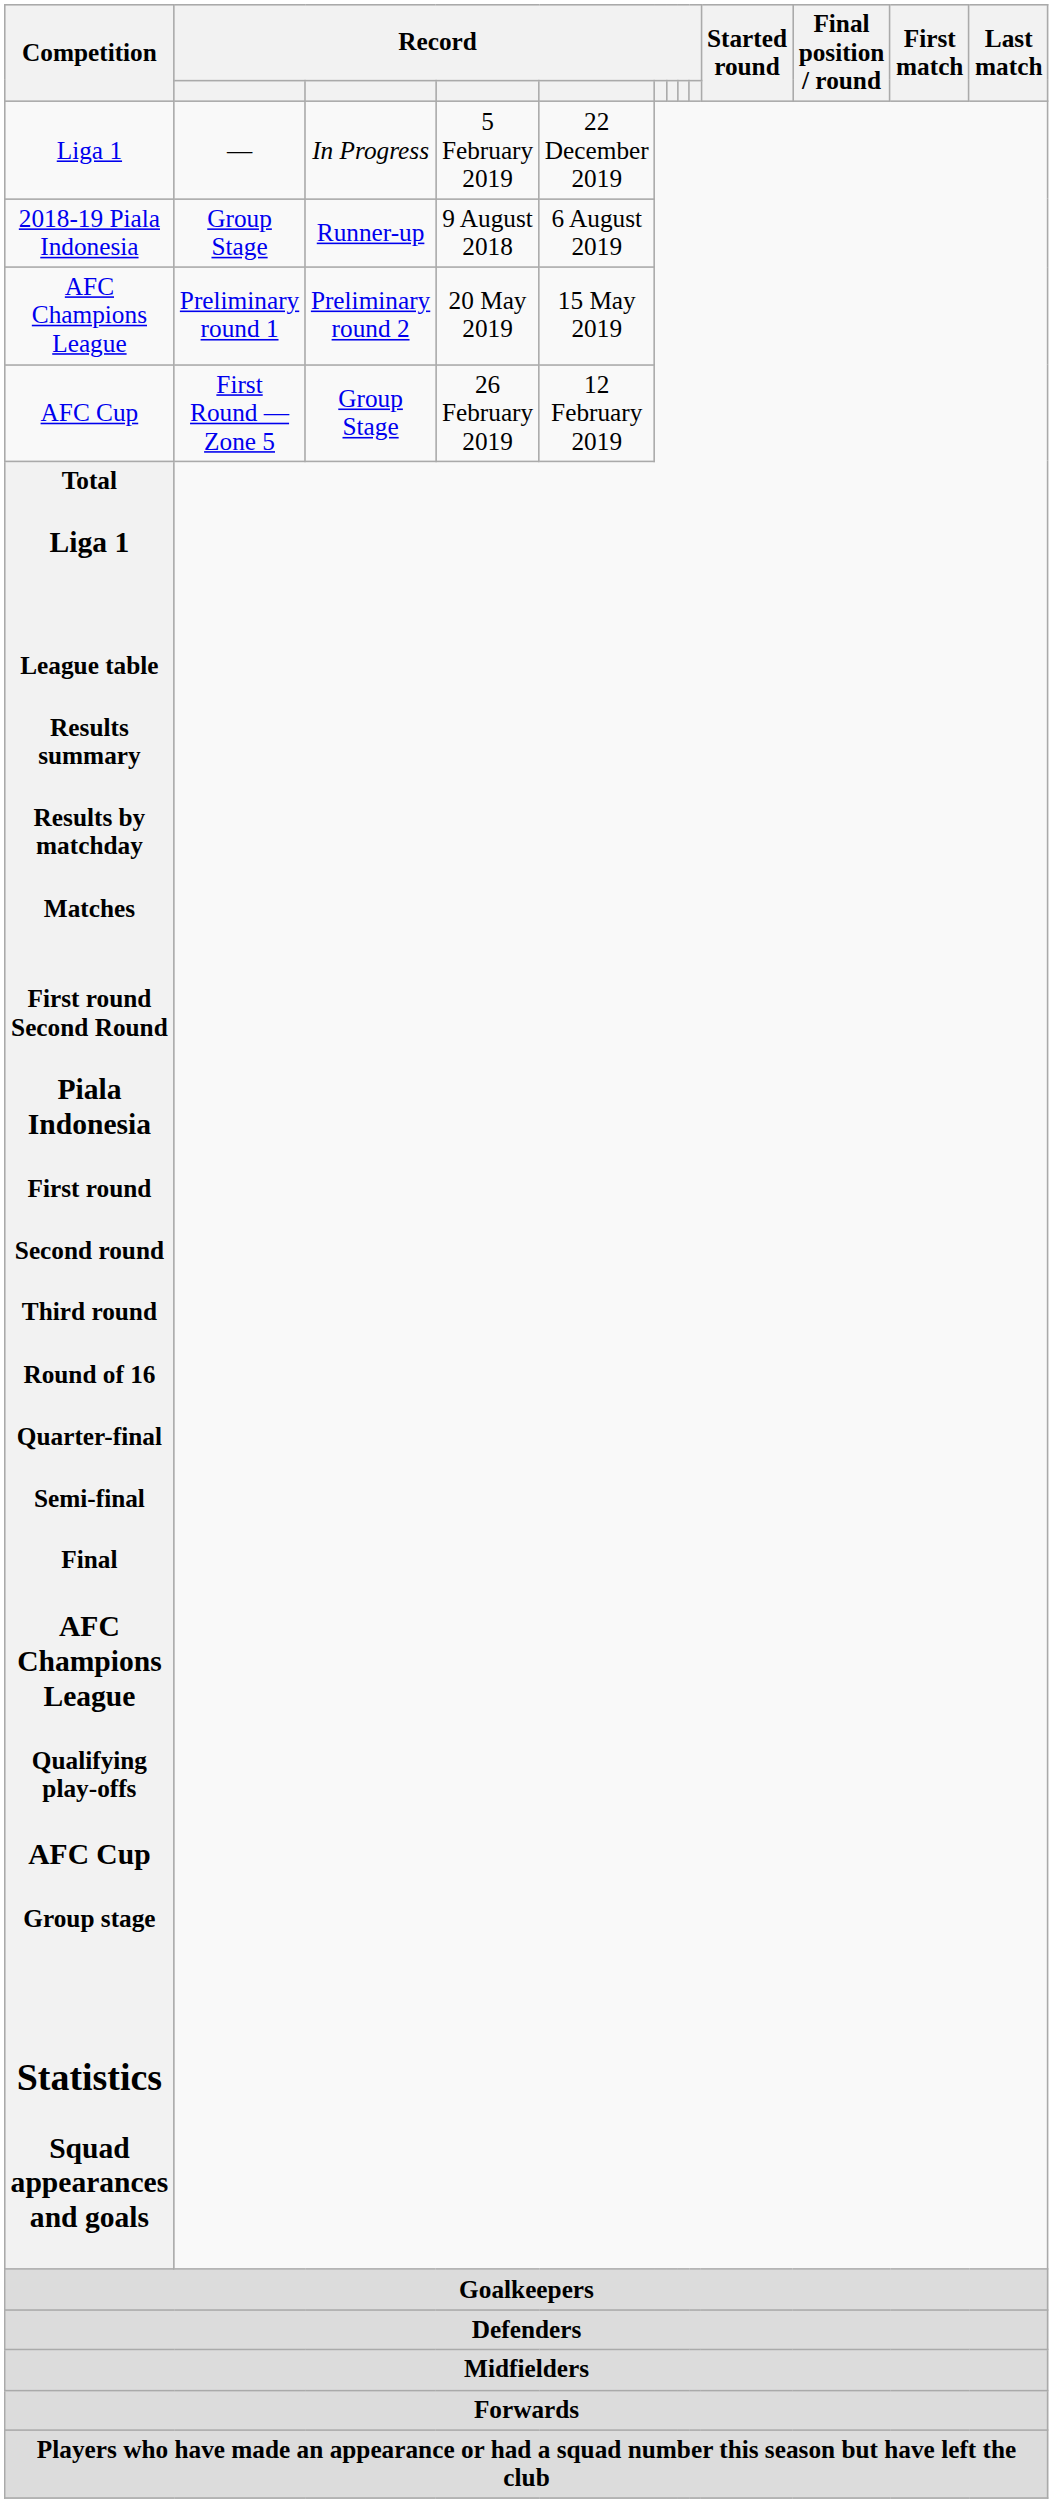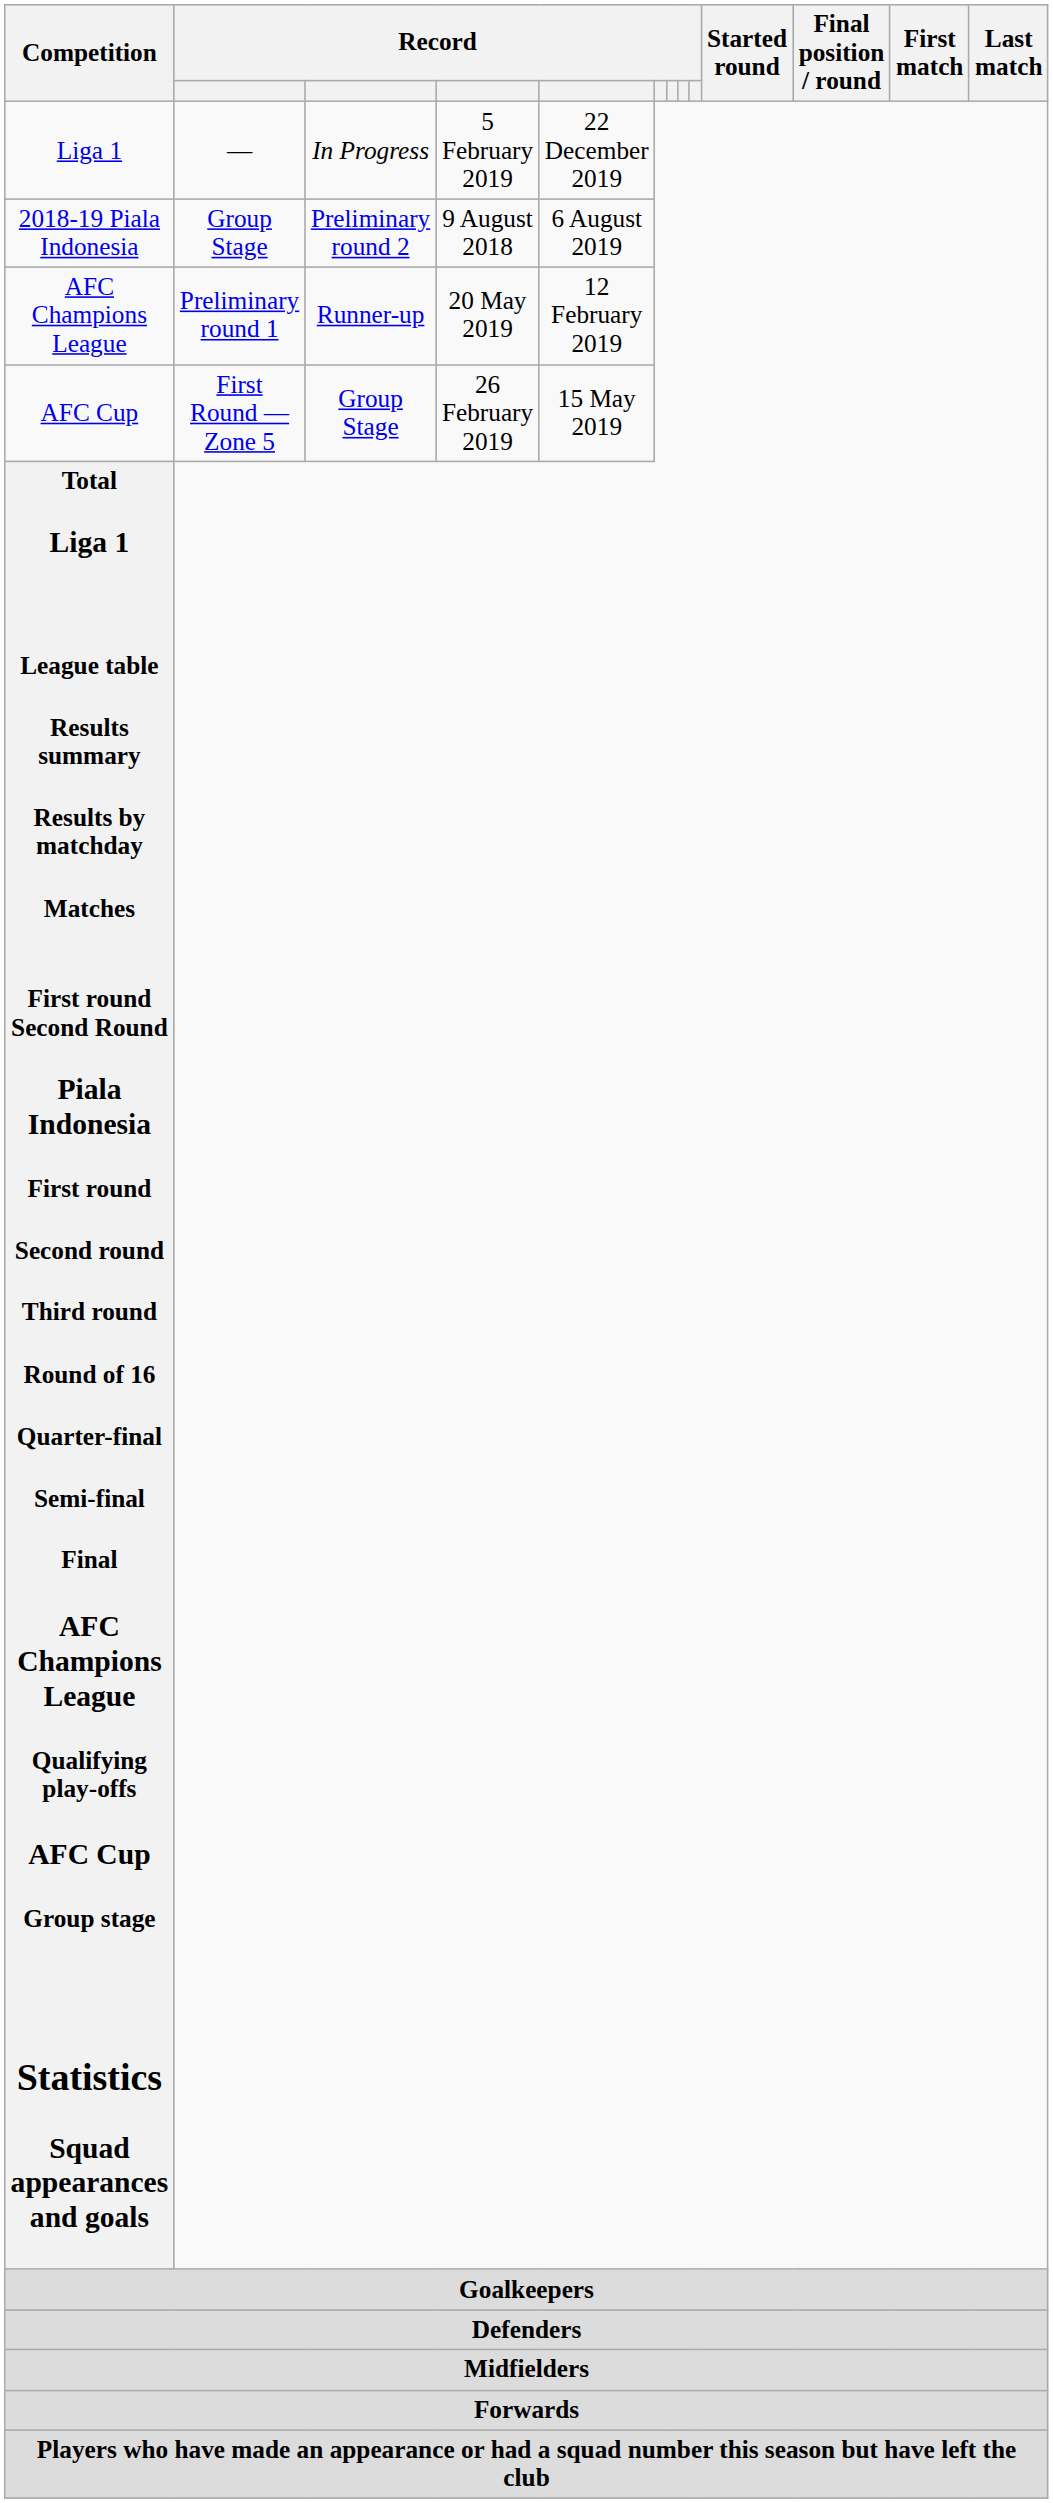(371, 232) Runner-up -> (371, 232) Preliminary round 2
(371, 315) Preliminary round 2 -> (371, 315) Runner-up
(597, 315) 15 May 2019 -> (597, 315) 12 February 2019
(597, 412) 12 February 2019 -> (597, 412) 15 May 2019
